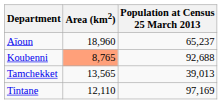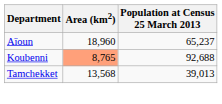(101, 74) 13,565 -> (101, 74) 13,568
- row: (23, 90)
